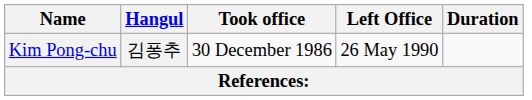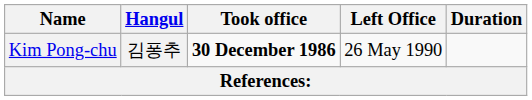(262, 49) normal -> (264, 49) bold
